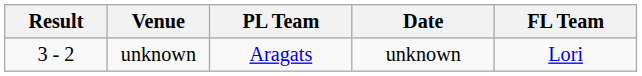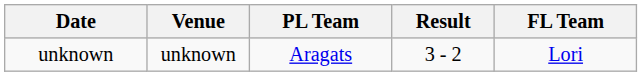columns swapped: (423, 21) <-> (56, 21)
